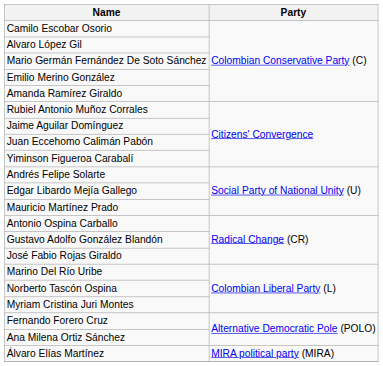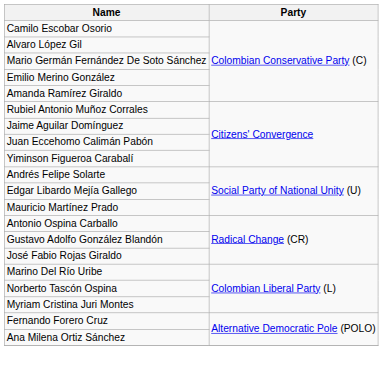- row: (55, 353)
